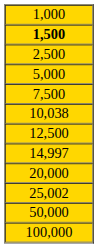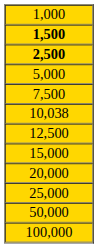(49, 54) normal -> (49, 54) bold
(49, 153) 14,997 -> (49, 153) 15,000
(49, 193) 25,002 -> (49, 193) 25,000
